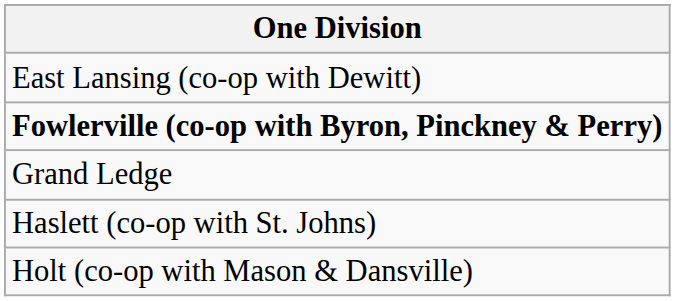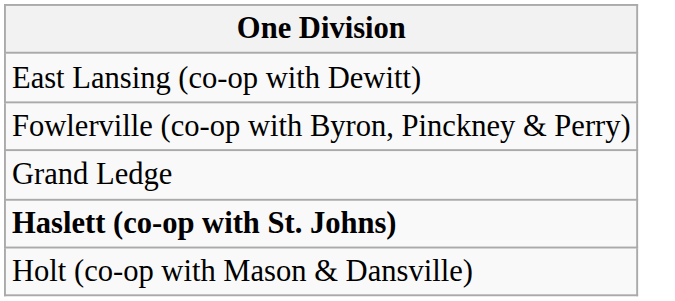(337, 125) bold -> (321, 125) normal
(194, 222) normal -> (204, 222) bold
